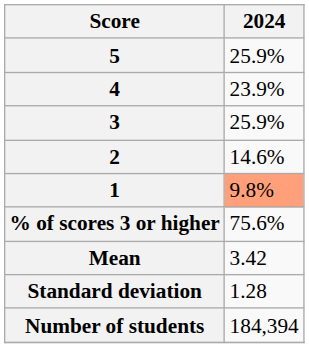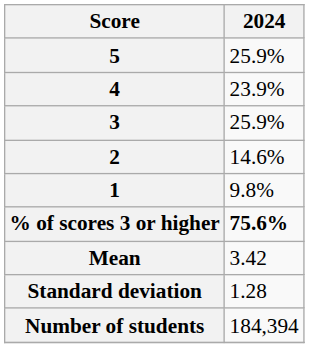(252, 190) lightsalmon background -> (252, 190) no background
(257, 223) normal -> (259, 223) bold
